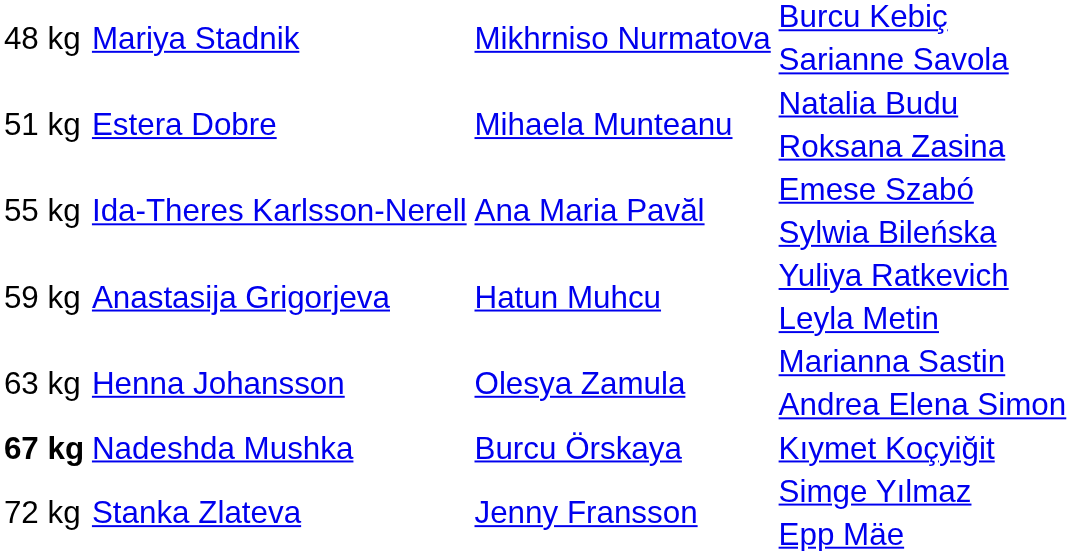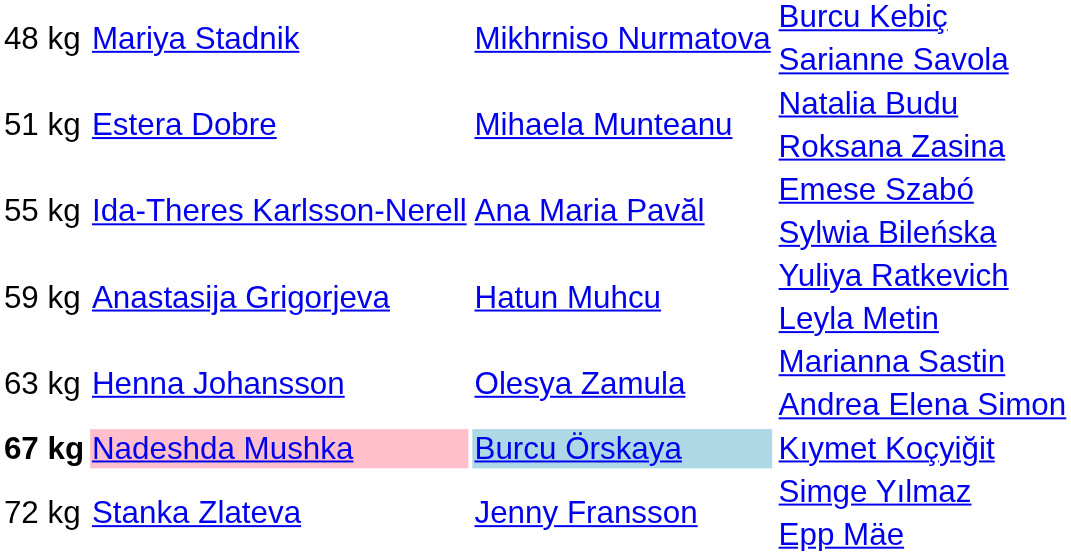(223, 448) no background -> (223, 448) pink background
(578, 448) no background -> (578, 448) lightblue background
